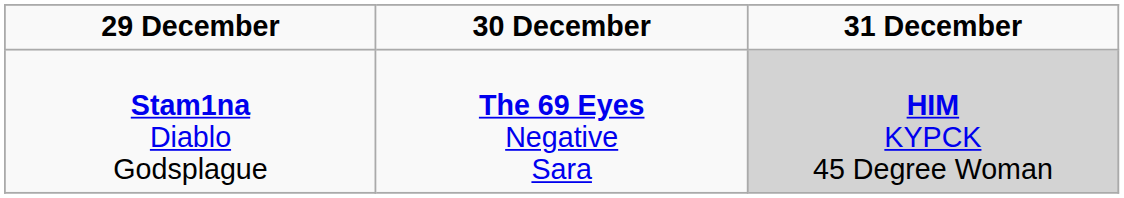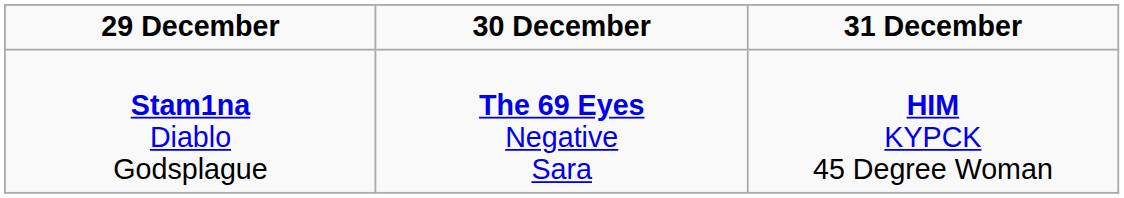(933, 137) lightgrey background -> (933, 137) no background
